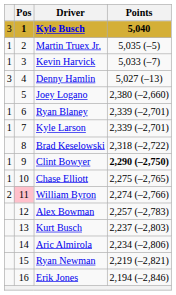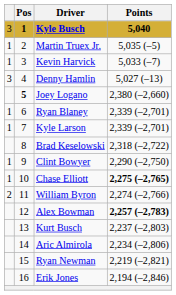(24, 95) normal -> (24, 95) bold
(139, 161) bold -> (139, 161) normal
(139, 178) normal -> (139, 178) bold
(24, 194) pink background -> (24, 194) no background
(139, 211) normal -> (139, 211) bold
